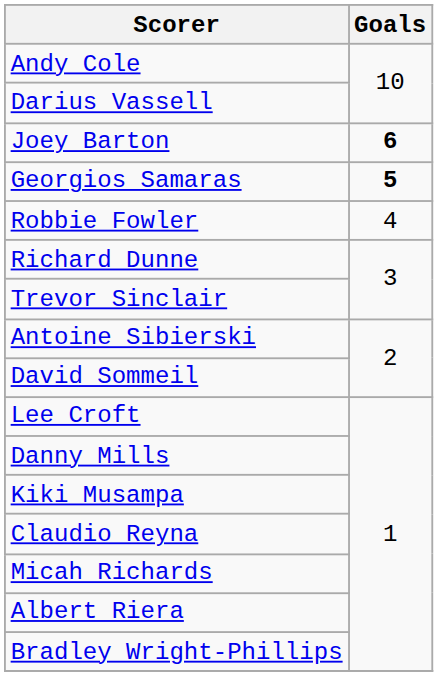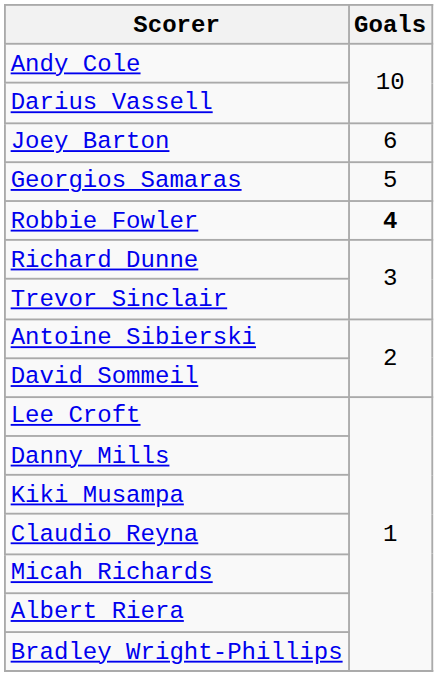(390, 142) bold -> (390, 142) normal
(390, 181) bold -> (390, 181) normal
(390, 221) normal -> (390, 221) bold
